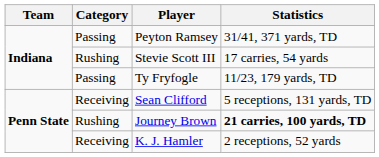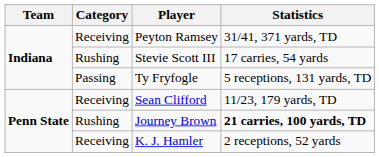(95, 36) Passing -> (102, 36) Receiving
(280, 78) 11/23, 179 yards, TD -> (298, 78) 5 receptions, 131 yards, TD
(298, 99) 5 receptions, 131 yards, TD -> (280, 99) 11/23, 179 yards, TD
